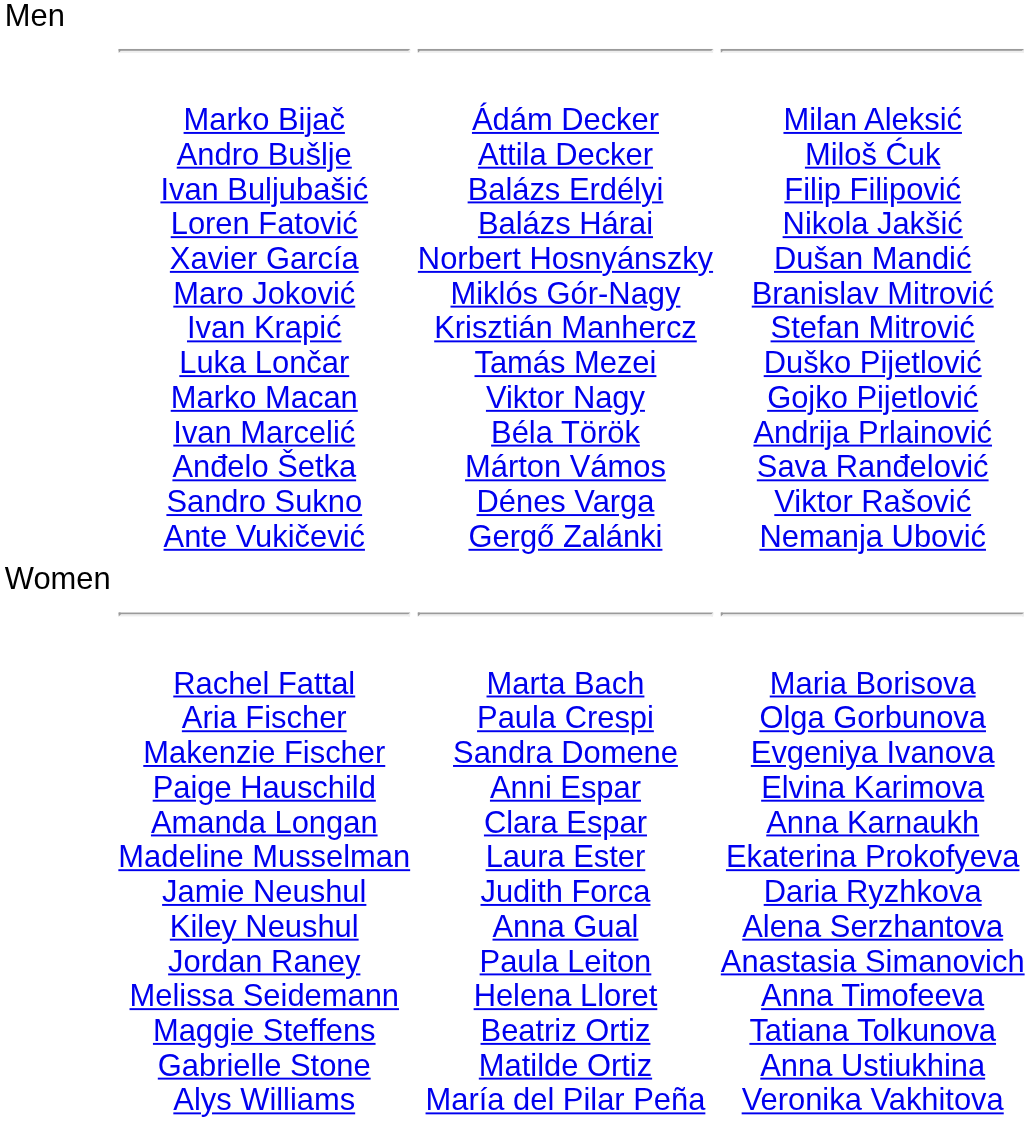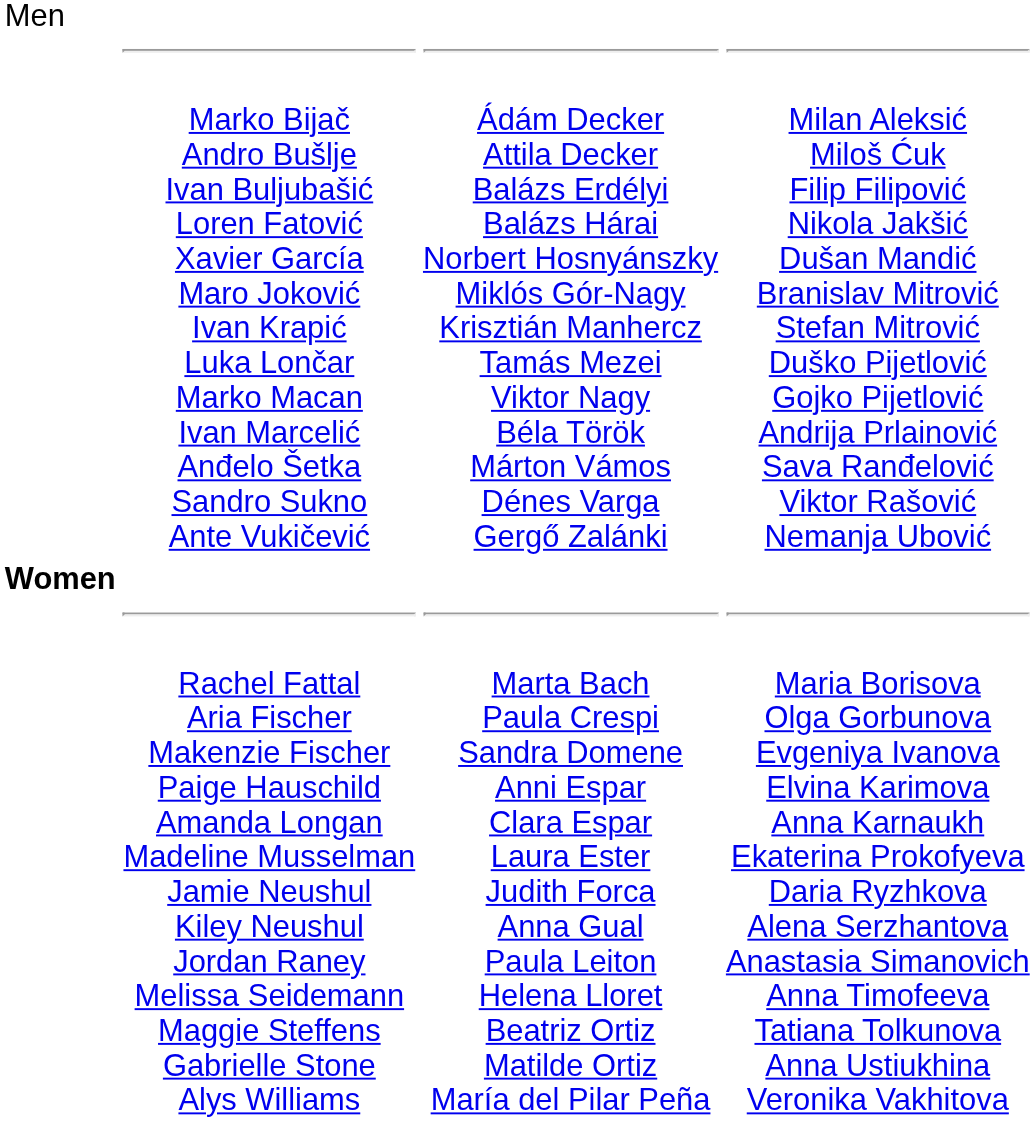(58, 579) normal -> (60, 579) bold
